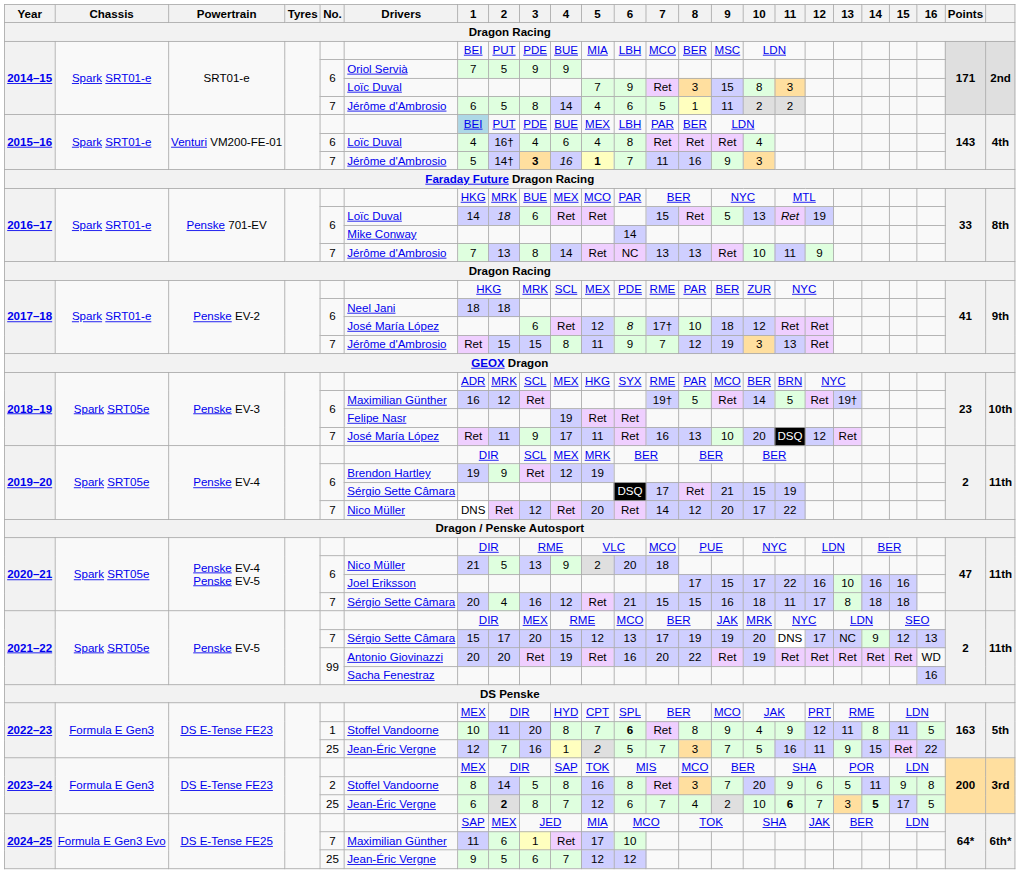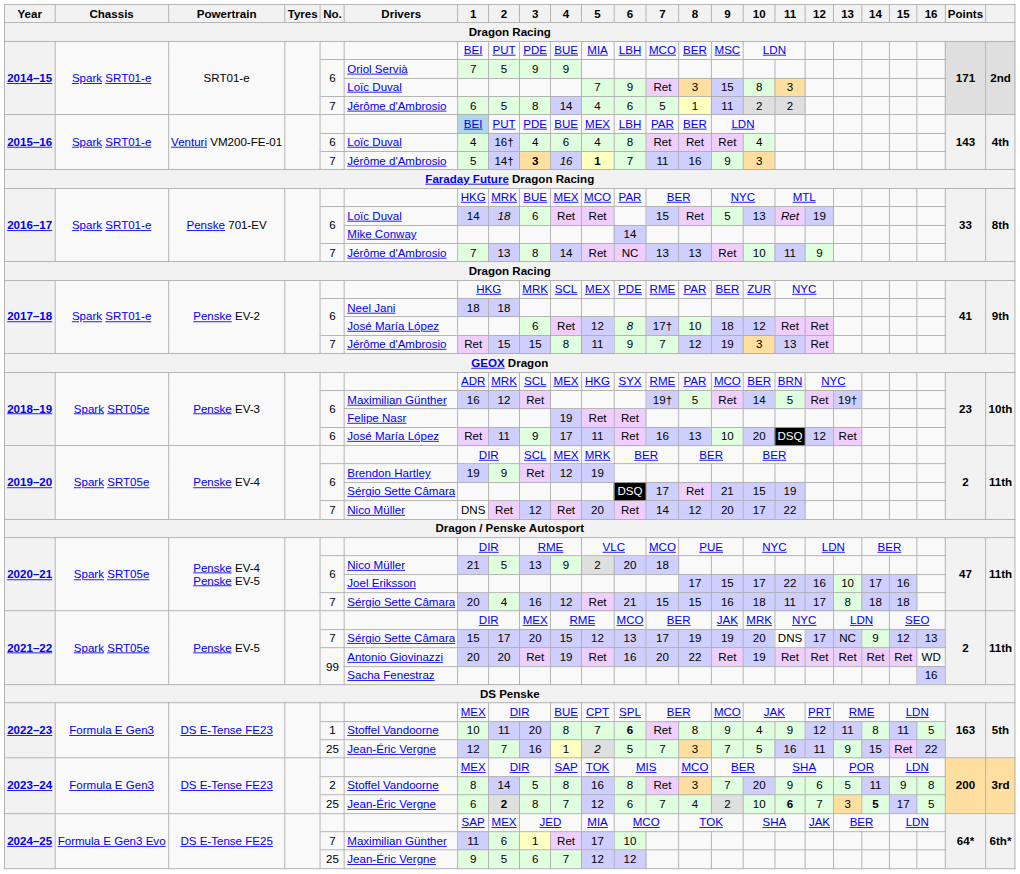(332, 437) 7 -> (332, 437) 6
(875, 584) 16 -> (875, 584) 17
(566, 713) HYD -> (566, 713) BUE
